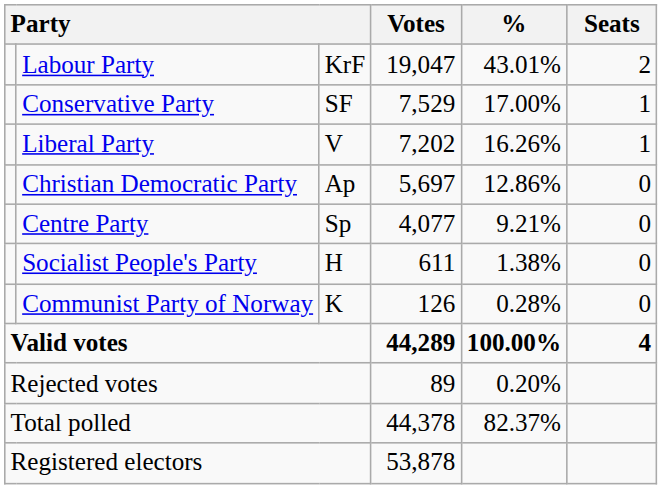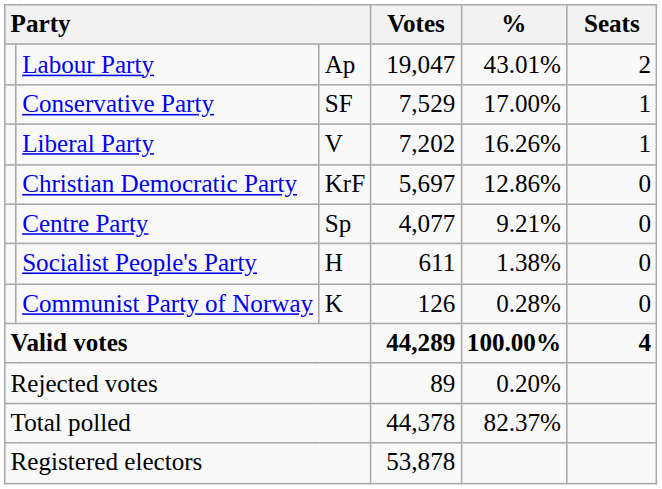(345, 64) KrF -> (340, 64) Ap
(340, 183) Ap -> (345, 183) KrF
